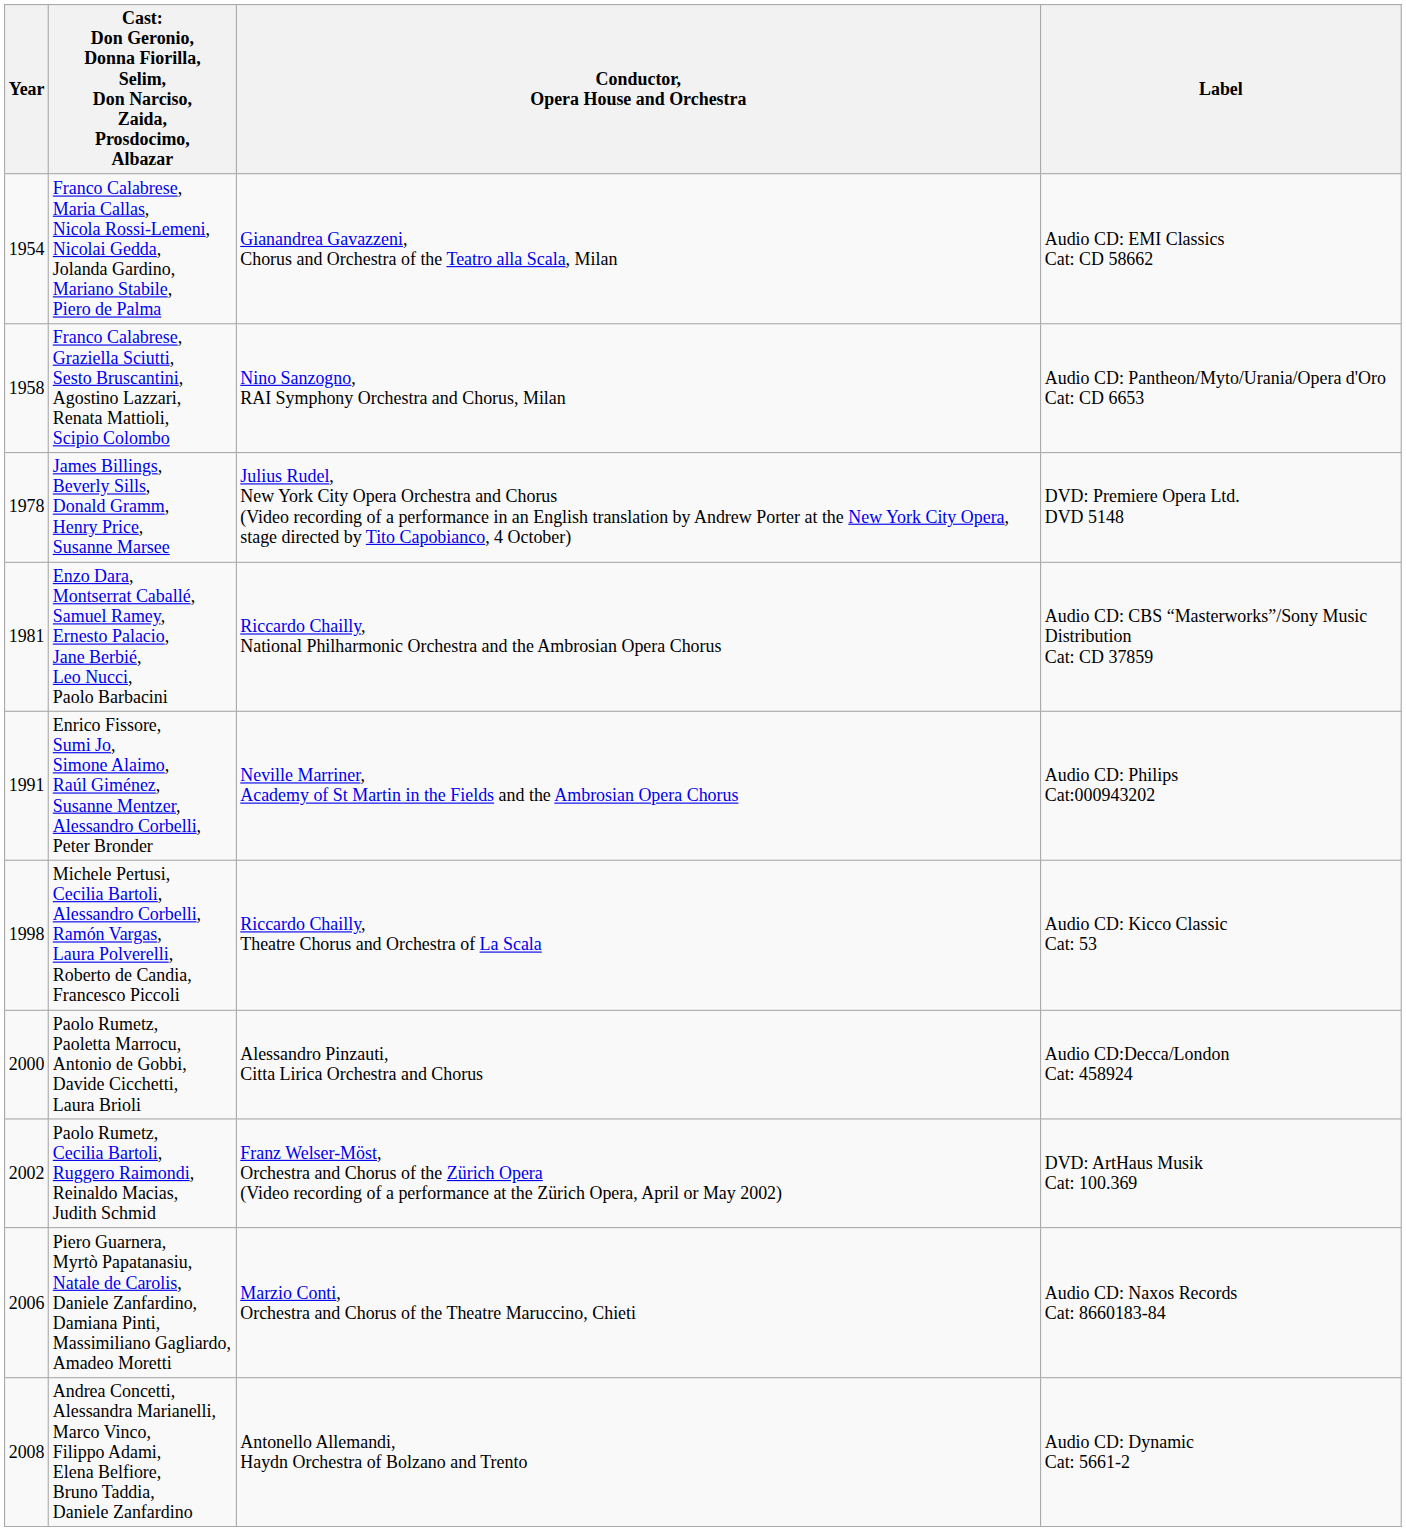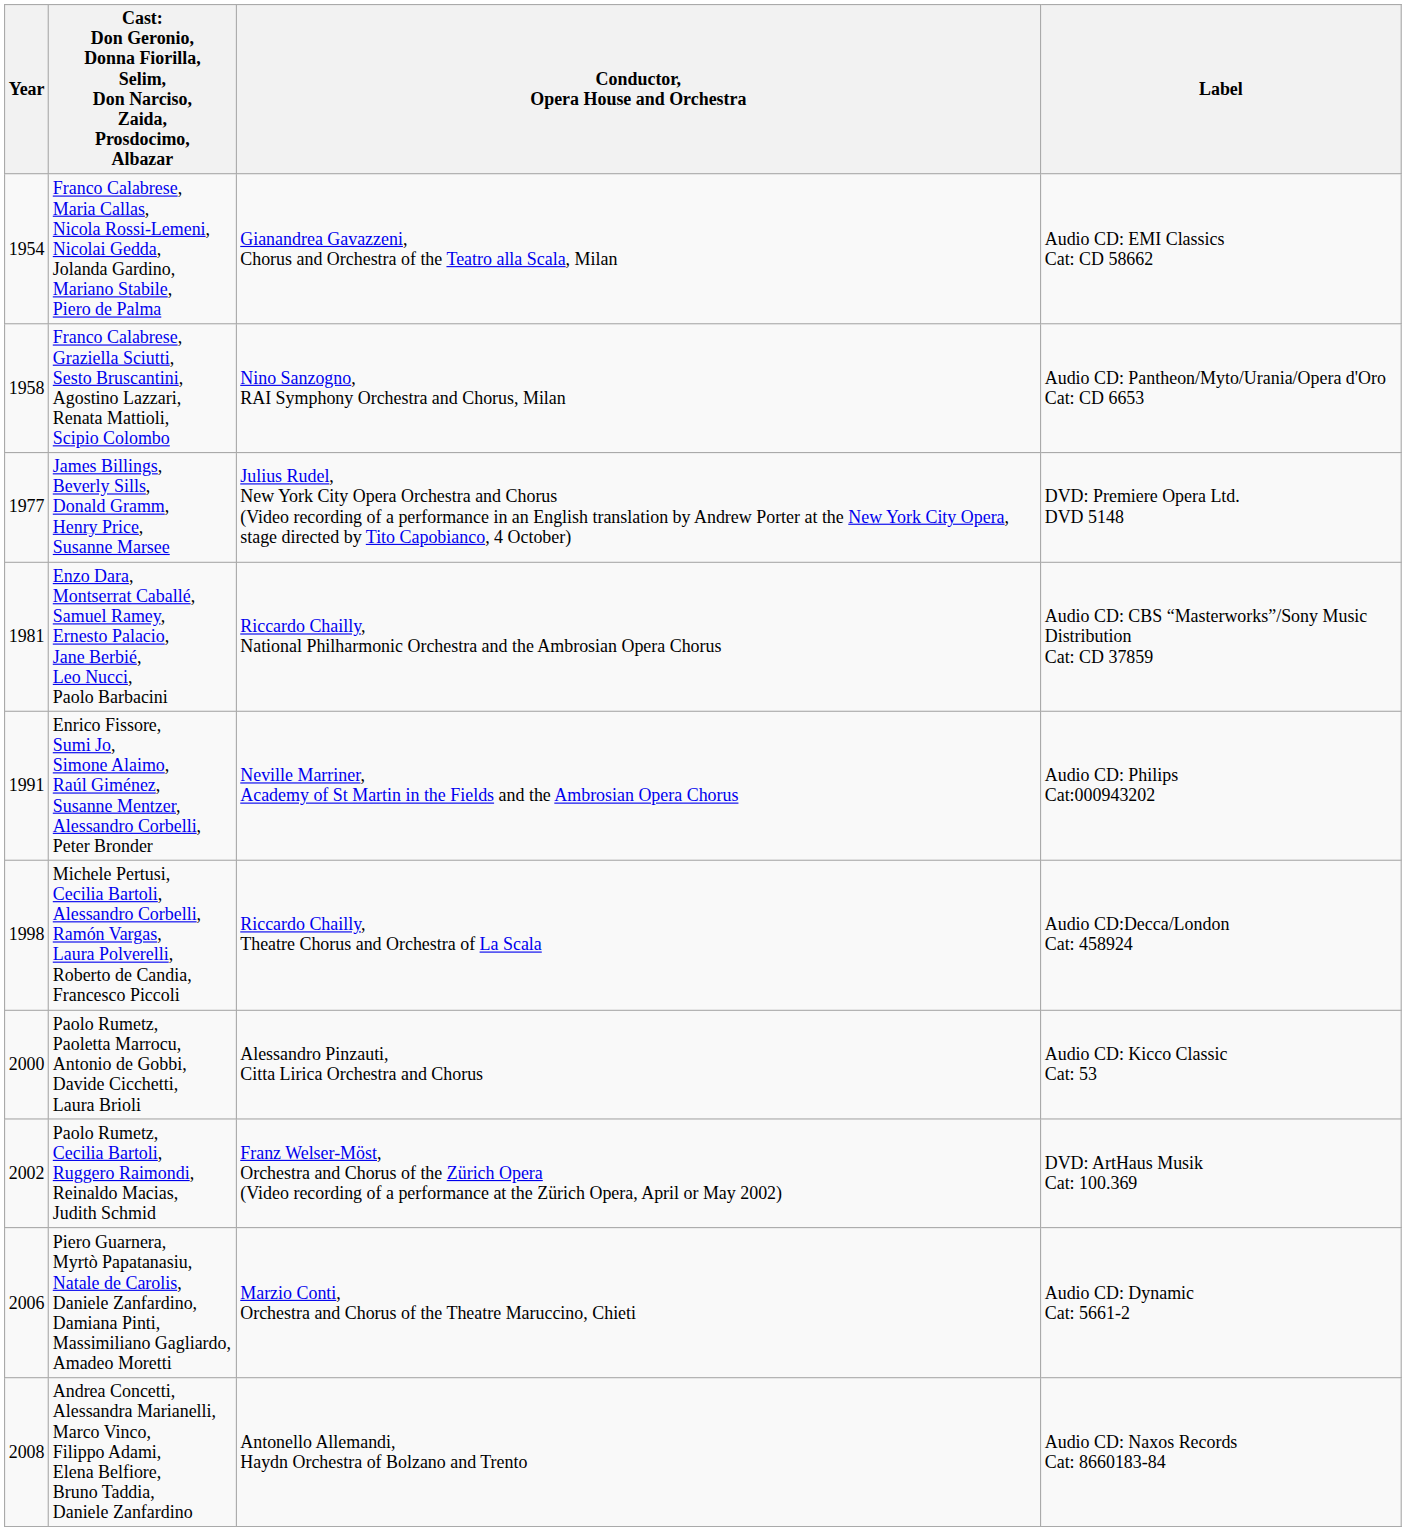(27, 507) 1978 -> (27, 507) 1977
(1136, 935) Audio CD: Kicco Classic Cat: 53 -> (1137, 935) Audio CD:Decca/London Cat: 458924
(1137, 1064) Audio CD:Decca/London Cat: 458924 -> (1136, 1064) Audio CD: Kicco Classic Cat: 53
(1141, 1302) Audio CD: Naxos Records Cat: 8660183-84 -> (1119, 1302) Audio CD: Dynamic Cat: 5661-2
(1119, 1452) Audio CD: Dynamic Cat: 5661-2 -> (1141, 1452) Audio CD: Naxos Records Cat: 8660183-84
